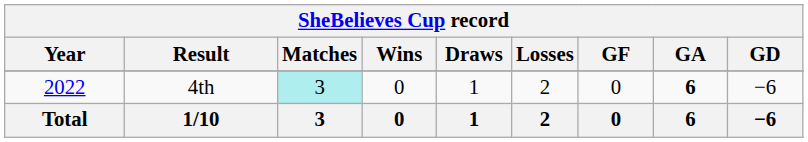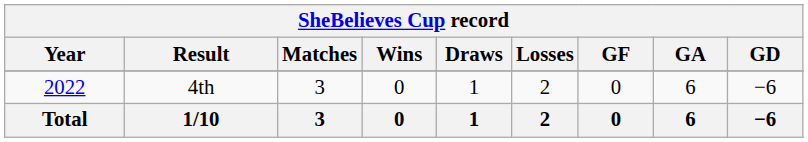(320, 86) paleturquoise background -> (320, 86) no background
(690, 86) bold -> (690, 86) normal
